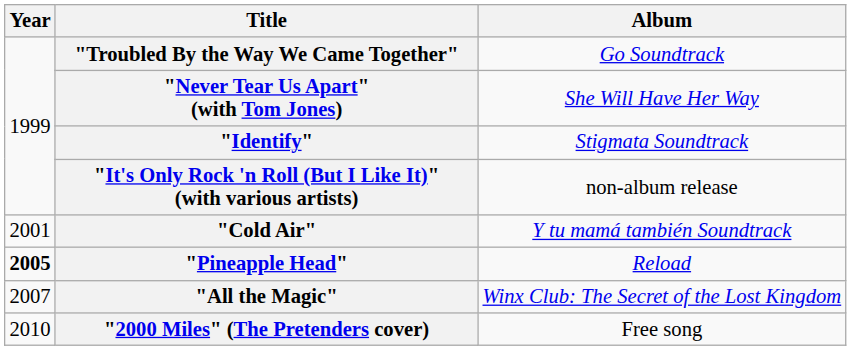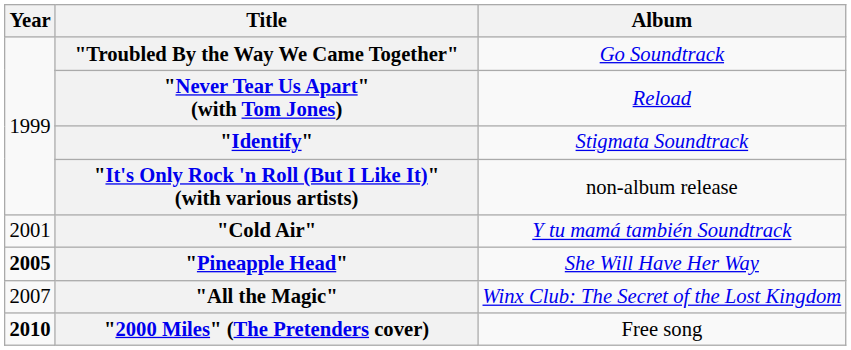(662, 97) She Will Have Her Way -> (662, 97) Reload
(662, 263) Reload -> (662, 263) She Will Have Her Way
(30, 329) normal -> (30, 329) bold
